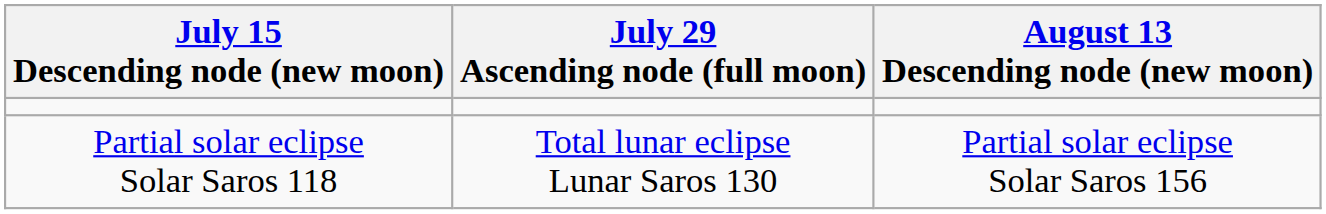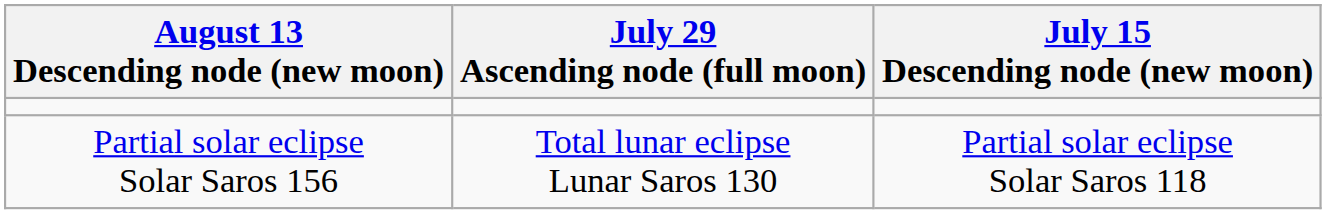columns swapped: (229, 51) <-> (1098, 51)
